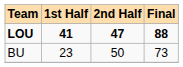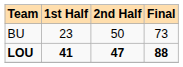rows swapped: (20, 33) <-> (16, 52)
